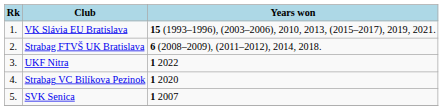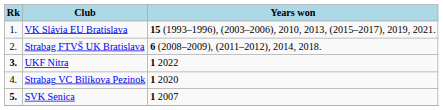(13, 62) normal -> (13, 62) bold
(13, 96) normal -> (13, 96) bold
